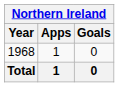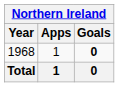(94, 52) normal -> (94, 52) bold
